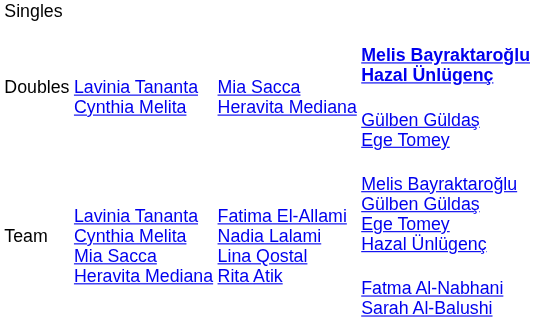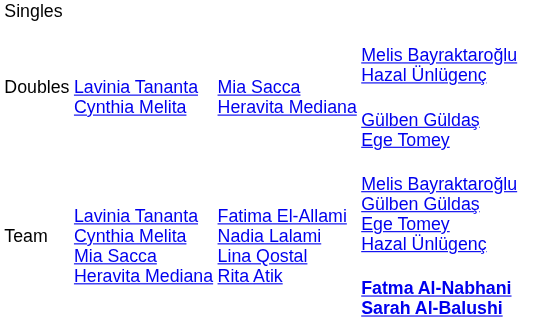(446, 65) bold -> (439, 65) normal
(432, 298) normal -> (436, 298) bold
